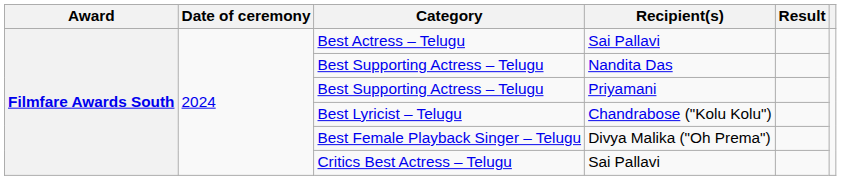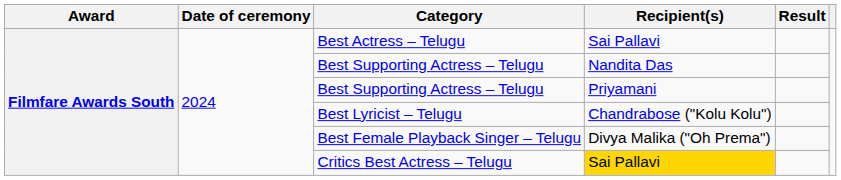(624, 162) no background -> (624, 162) gold background
